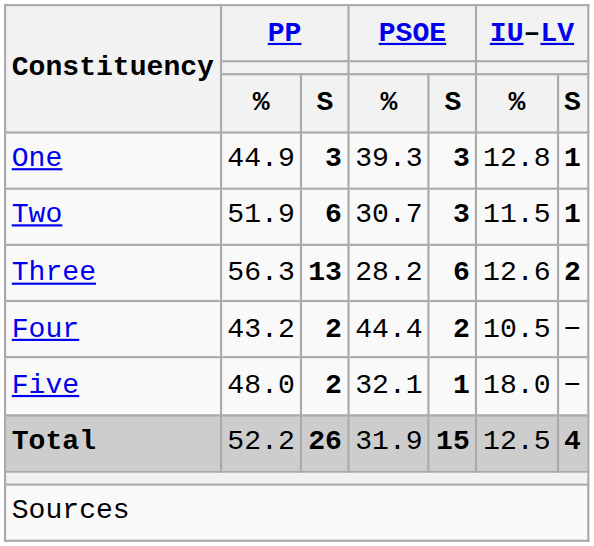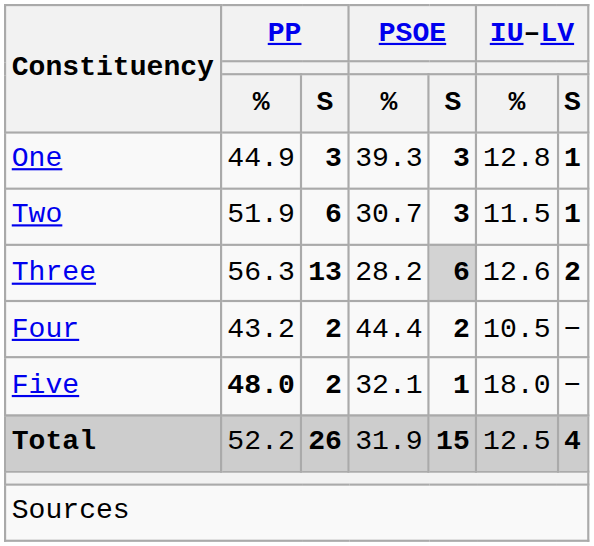(461, 272) no background -> (461, 272) lightgrey background
(261, 385) normal -> (261, 385) bold
